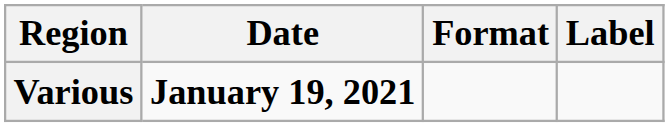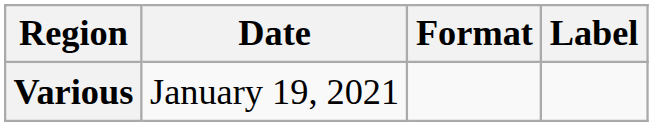(283, 90) bold -> (275, 90) normal
